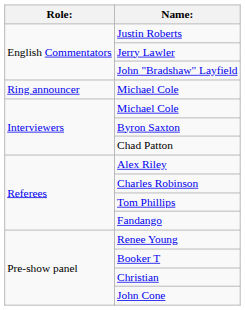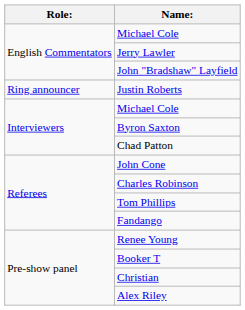(149, 33) Justin Roberts -> (148, 33) Michael Cole
(148, 89) Michael Cole -> (149, 89) Justin Roberts
(142, 164) Alex Riley -> (141, 164) John Cone
(141, 295) John Cone -> (142, 295) Alex Riley
